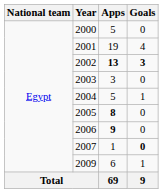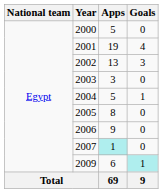(113, 63) bold -> (113, 63) normal
(143, 63) bold -> (143, 63) normal
(113, 113) bold -> (113, 113) normal
(113, 130) bold -> (113, 130) normal
(113, 146) no background -> (113, 146) paleturquoise background
(143, 146) bold -> (143, 146) normal
(143, 163) no background -> (143, 163) paleturquoise background
